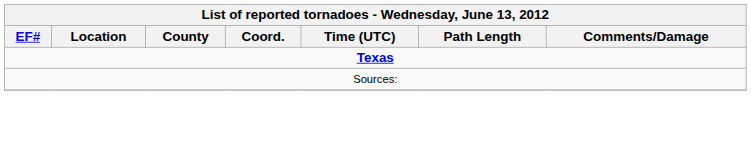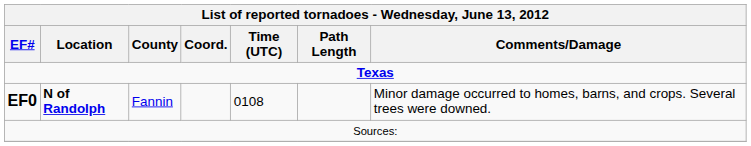+ row: (22, 101)
